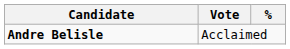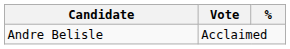(55, 34) bold -> (55, 34) normal
